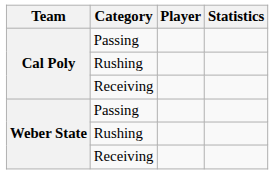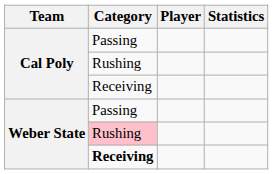(118, 133) no background -> (117, 133) pink background
(124, 156) normal -> (123, 156) bold
